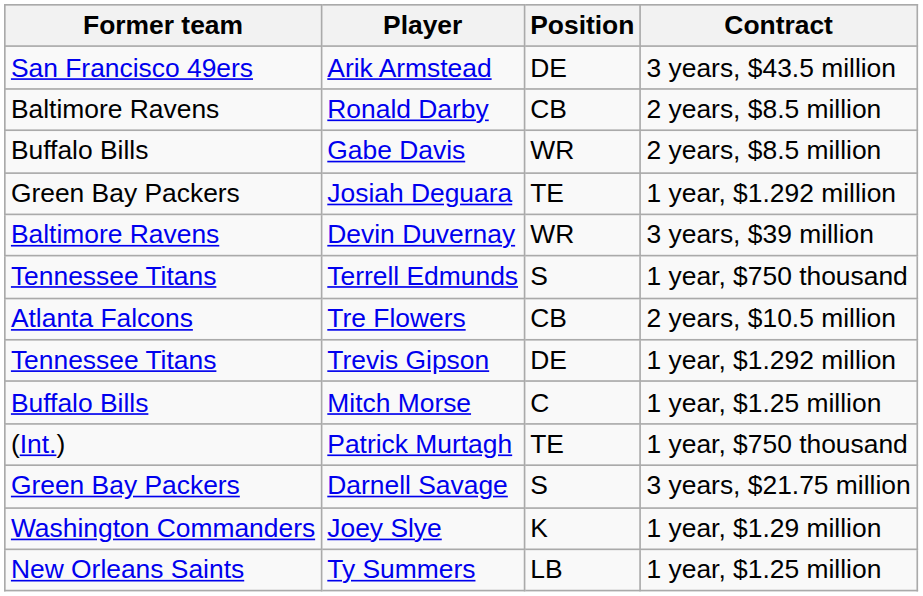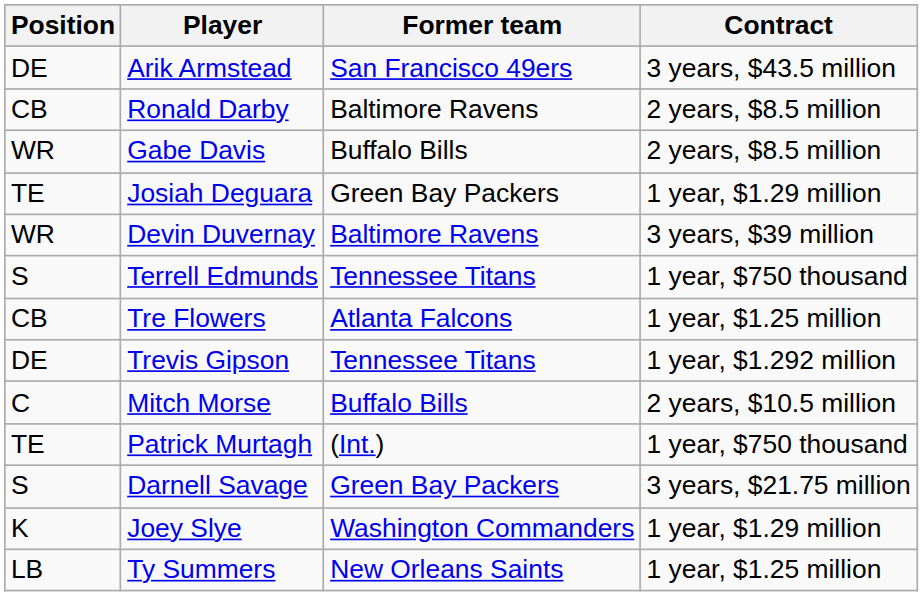columns swapped: (582, 25) <-> (163, 25)
(771, 192) 1 year, $1.292 million -> (764, 192) 1 year, $1.29 million
(771, 318) 2 years, $10.5 million -> (764, 318) 1 year, $1.25 million
(764, 402) 1 year, $1.25 million -> (771, 402) 2 years, $10.5 million
